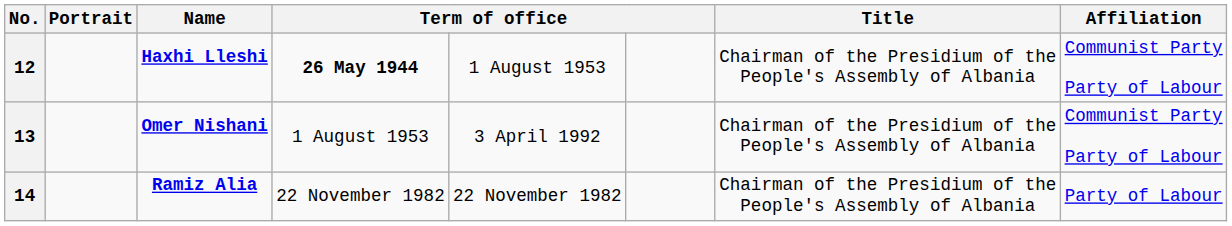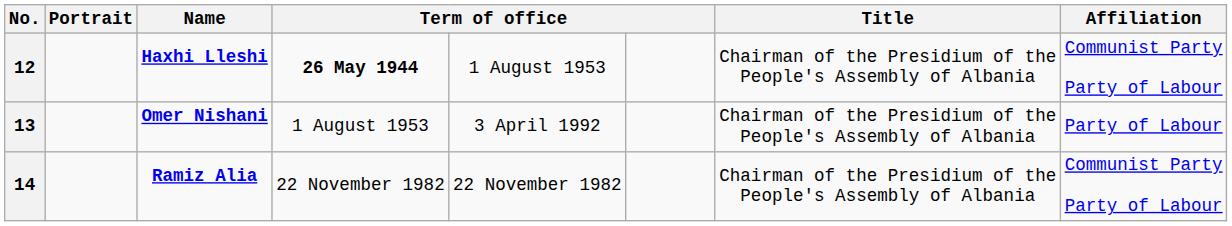(1144, 137) Communist Party Party of Labour -> (1144, 127) Party of Labour
(1144, 196) Party of Labour -> (1144, 186) Communist Party Party of Labour
